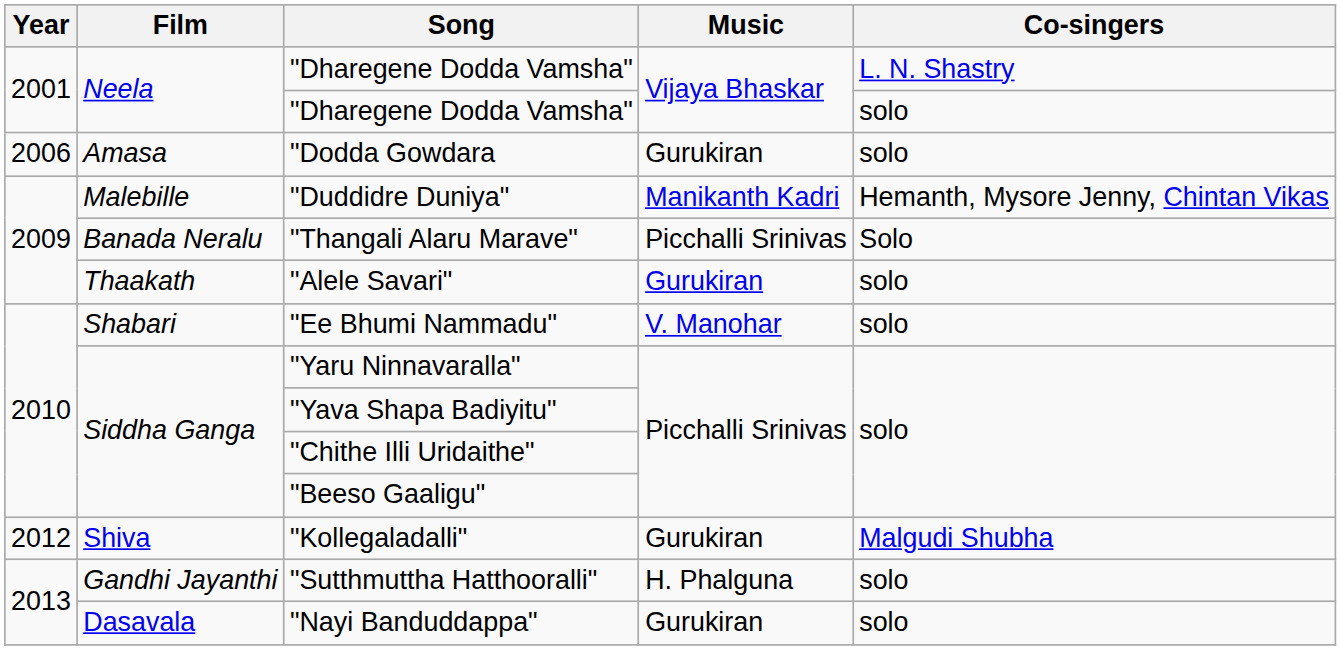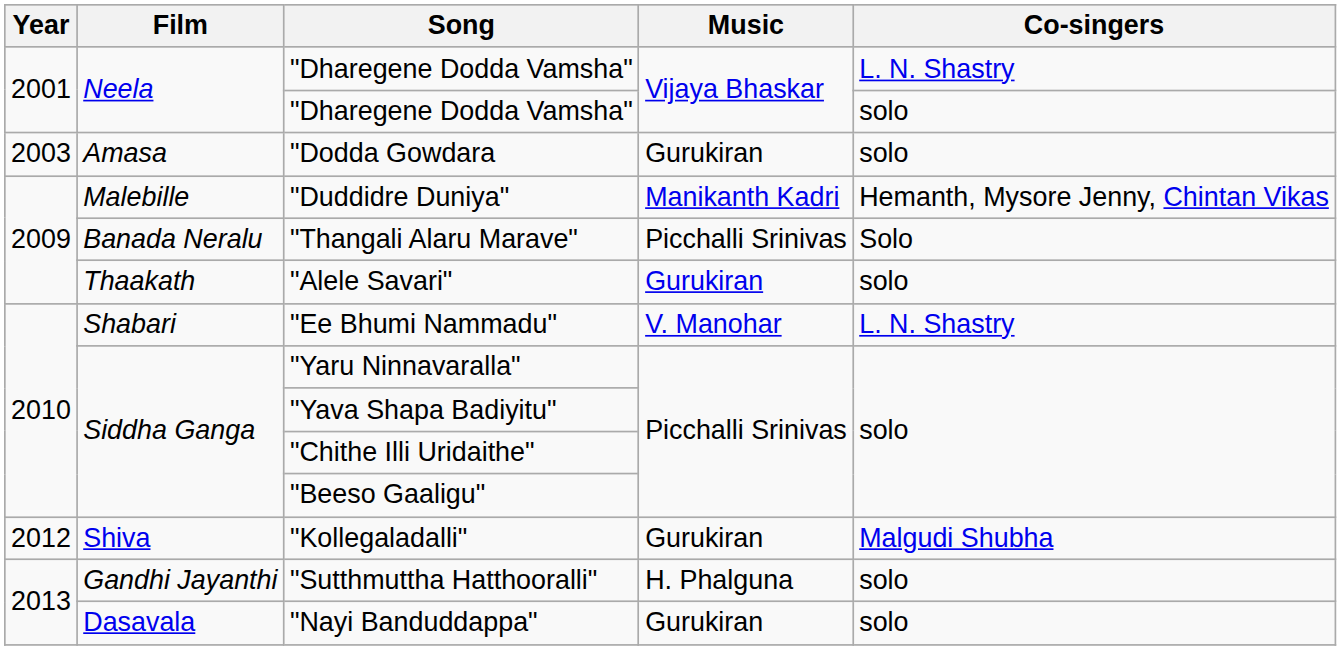(41, 153) 2006 -> (41, 153) 2003
(884, 324) solo -> (937, 324) L. N. Shastry
